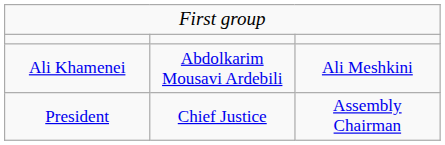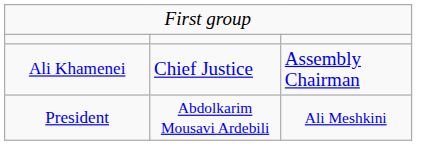(222, 67) Abdolkarim Mousavi Ardebili -> (204, 69) Chief Justice
(367, 67) Ali Meshkini -> (323, 69) Assembly Chairman
(222, 116) Chief Justice -> (215, 117) Abdolkarim Mousavi Ardebili
(367, 116) Assembly Chairman -> (346, 117) Ali Meshkini
